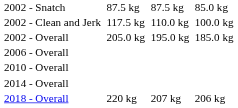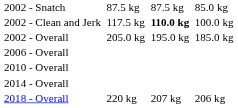(170, 22) normal -> (170, 22) bold
